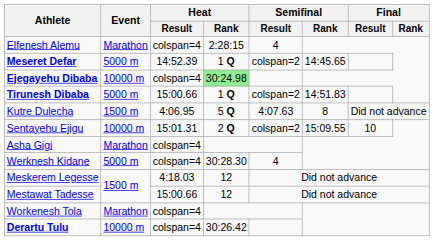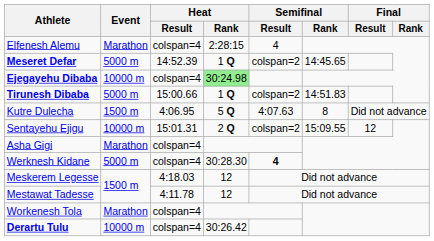(370, 128) 10 -> (370, 128) 12
(276, 162) normal -> (276, 162) bold
(177, 195) 15:00.66 -> (177, 195) 4:11.78
